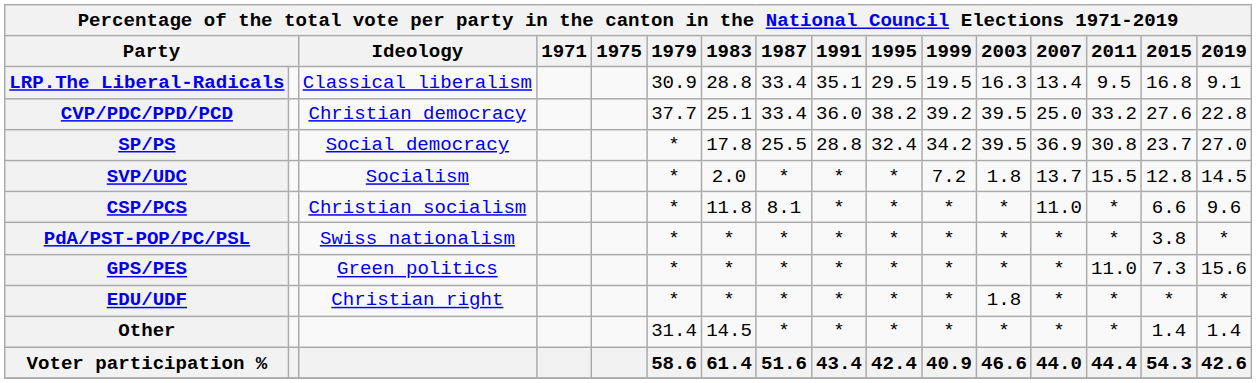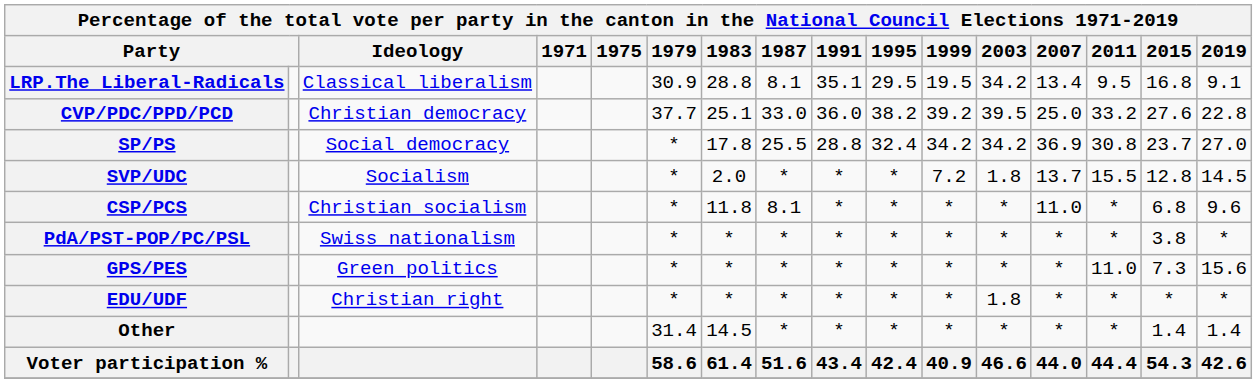(784, 83) 33.4 -> (784, 83) 8.1
(1004, 83) 16.3 -> (1004, 83) 34.2
(784, 114) 33.4 -> (784, 114) 33.0
(1004, 145) 39.5 -> (1004, 145) 34.2
(1169, 207) 6.6 -> (1169, 207) 6.8
